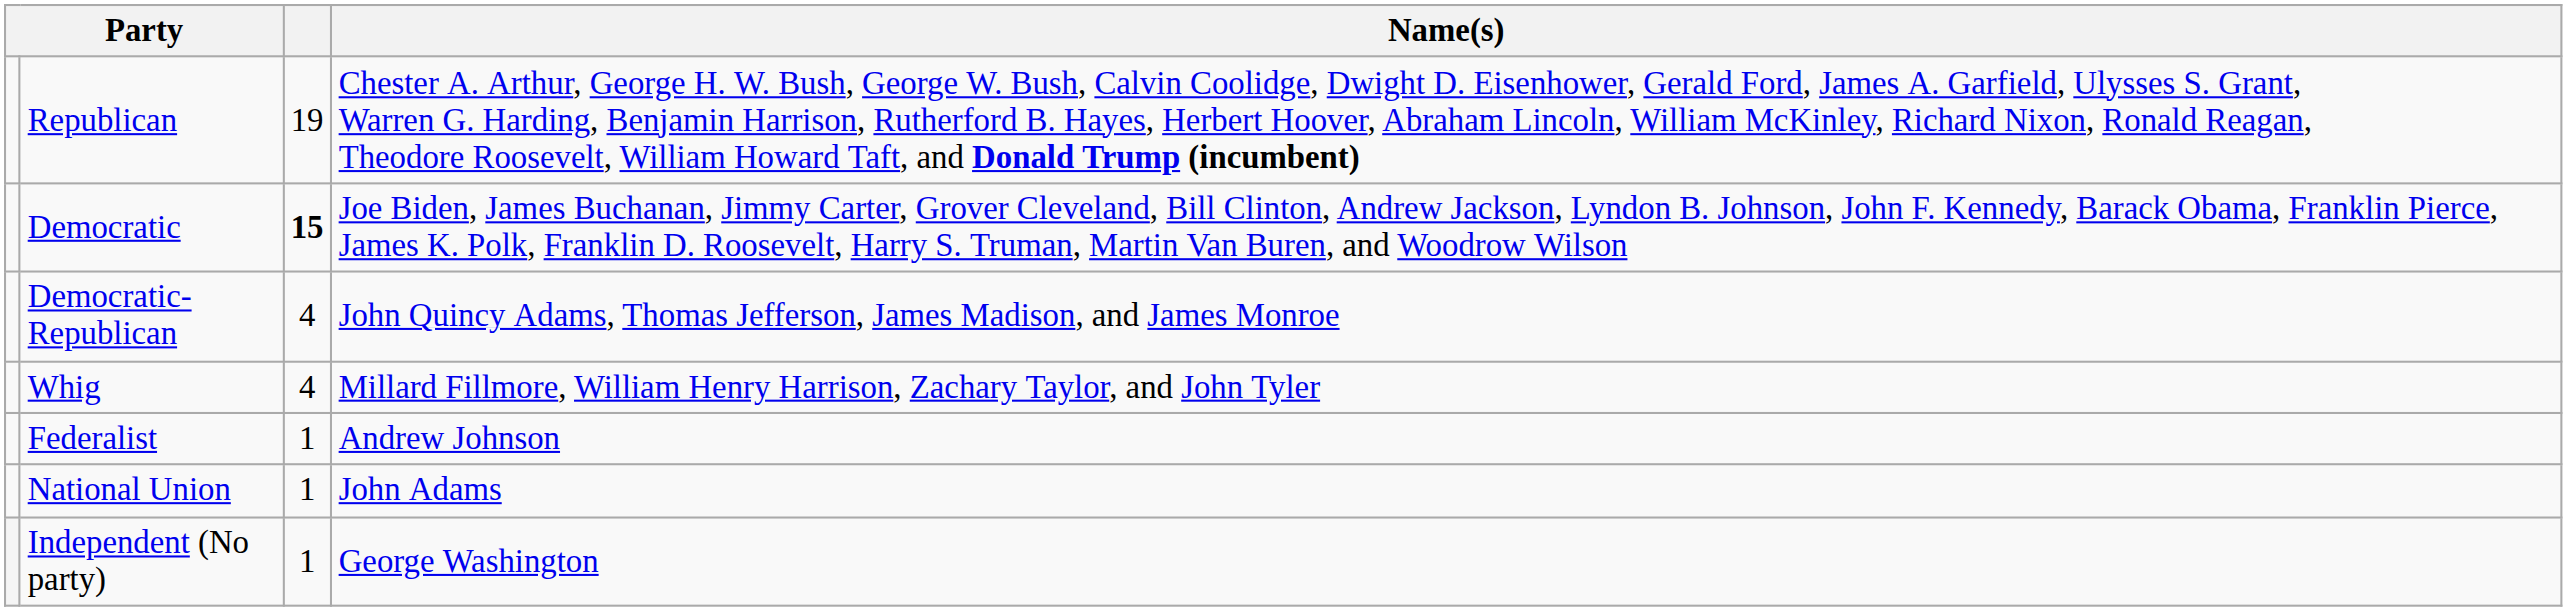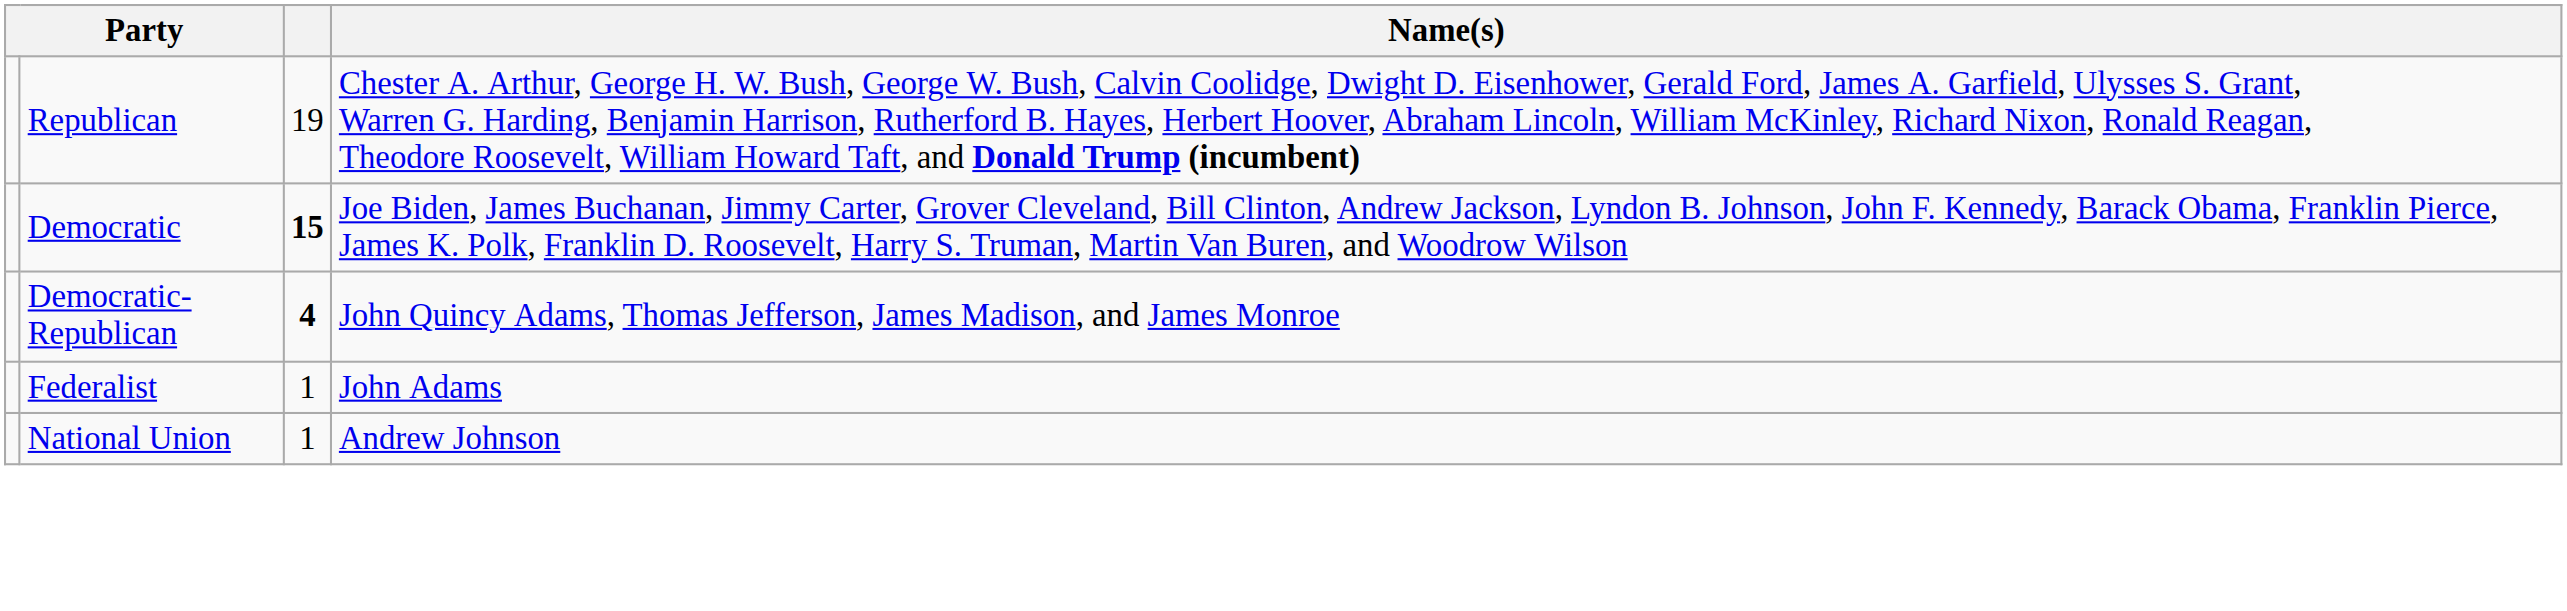(307, 315) normal -> (307, 315) bold
- row: (64, 386)
(449, 438) Andrew Johnson -> (420, 386) John Adams
(420, 490) John Adams -> (450, 438) Andrew Johnson
- row: (138, 560)
